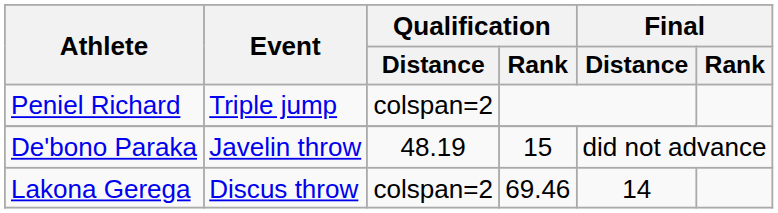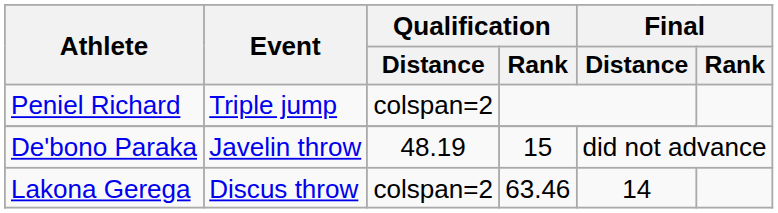(538, 188) 69.46 -> (538, 188) 63.46
